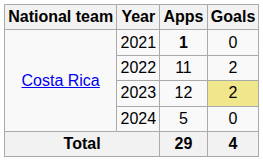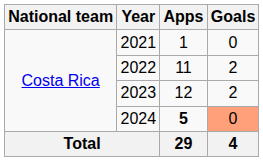(183, 42) bold -> (183, 42) normal
(233, 93) khaki background -> (233, 93) no background
(183, 118) normal -> (183, 118) bold
(233, 118) no background -> (233, 118) lightsalmon background
